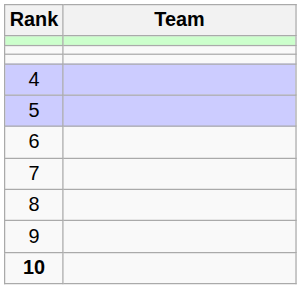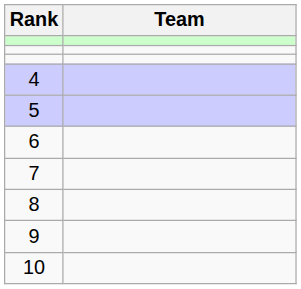(34, 267) bold -> (34, 267) normal
